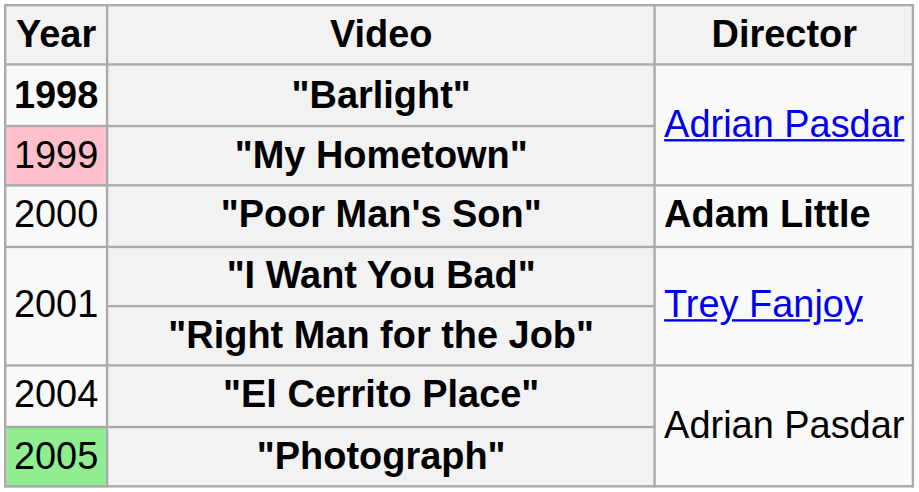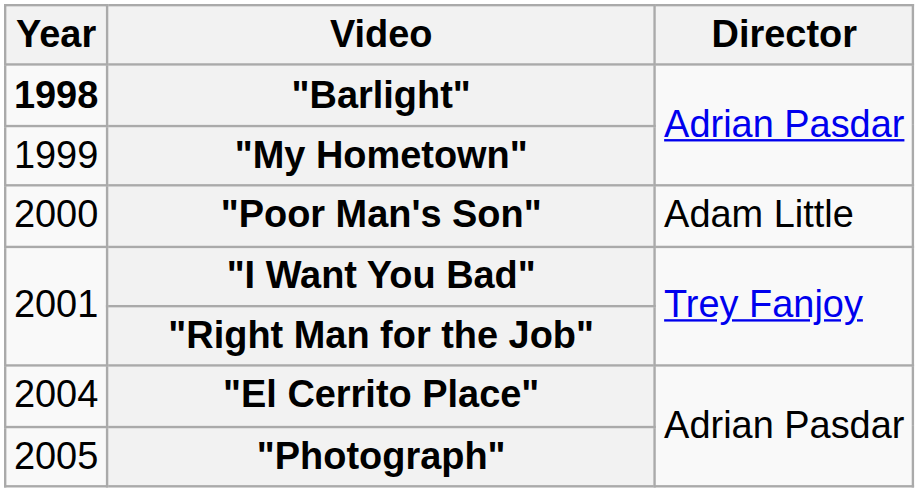(56, 154) pink background -> (56, 154) no background
(767, 214) bold -> (759, 214) normal
(56, 455) lightgreen background -> (56, 455) no background
